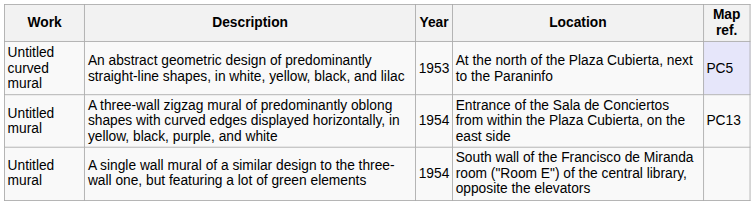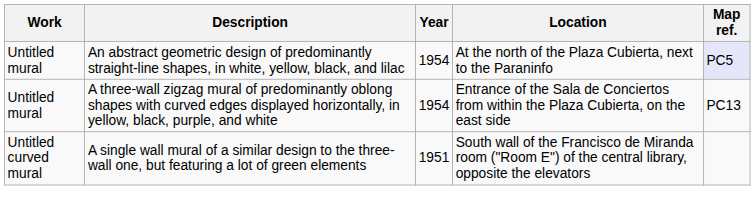(31, 68) Untitled curved mural -> (31, 60) Untitled mural
(434, 68) 1953 -> (434, 60) 1954
(31, 173) Untitled mural -> (31, 158) Untitled curved mural
(434, 173) 1954 -> (434, 158) 1951
